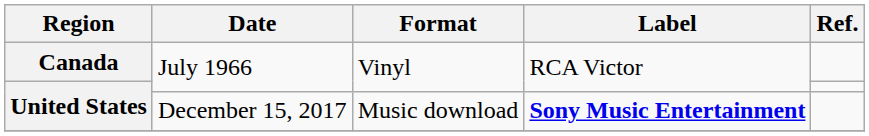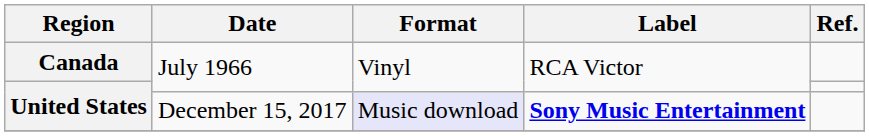(438, 110) no background -> (438, 110) lavender background
